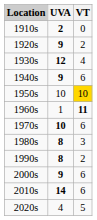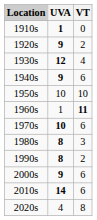(61, 28) 2 -> (61, 28) 1
(83, 93) gold background -> (83, 93) no background
(83, 207) 5 -> (83, 207) 8
